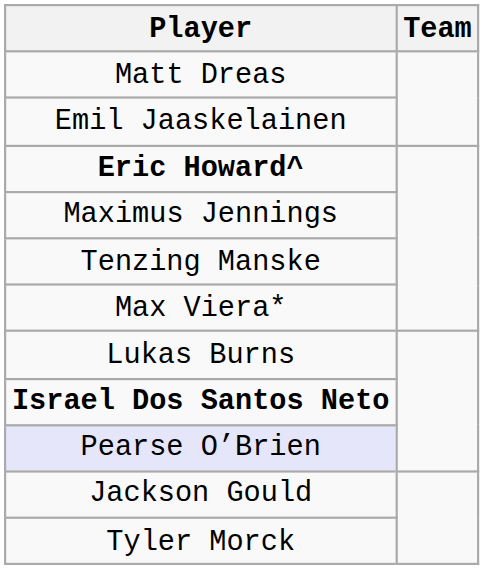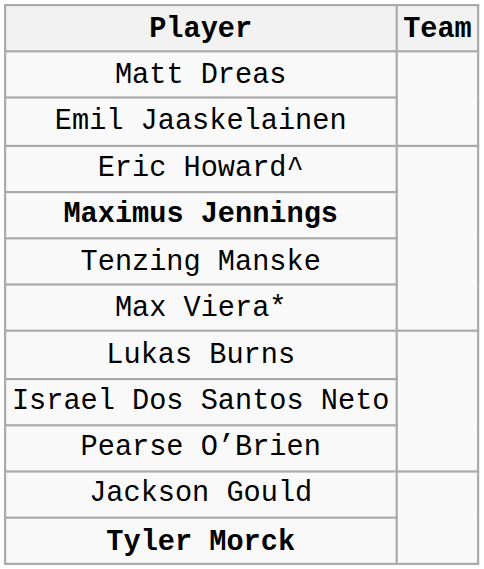(201, 168) bold -> (201, 168) normal
(201, 215) normal -> (201, 215) bold
(201, 401) bold -> (201, 401) normal
(201, 448) lavender background -> (201, 448) no background
(201, 541) normal -> (201, 541) bold
